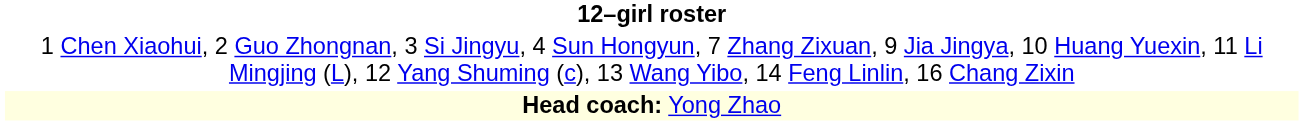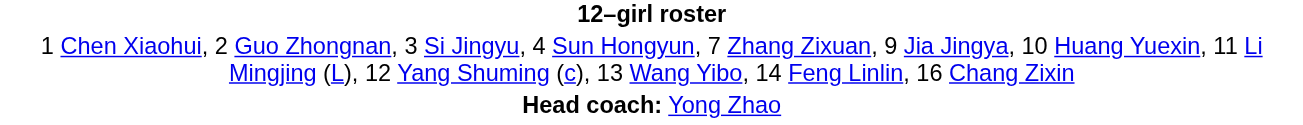(652, 105) lightyellow background -> (652, 105) no background
